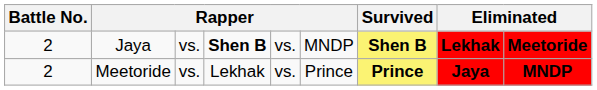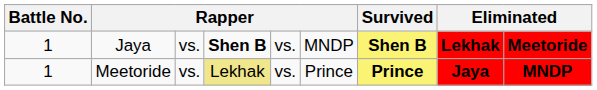(48, 44) 2 -> (48, 44) 1
(48, 71) 2 -> (48, 71) 1
(237, 71) no background -> (237, 71) khaki background
